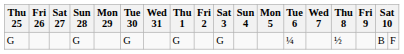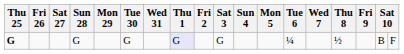(10, 40) normal -> (11, 40) bold
(176, 40) no background -> (176, 40) lavender background
